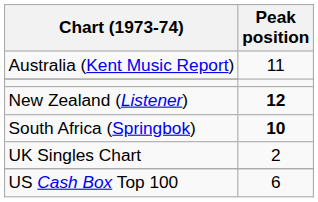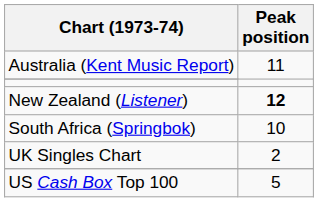(276, 127) bold -> (276, 127) normal
(276, 182) 6 -> (276, 182) 5
